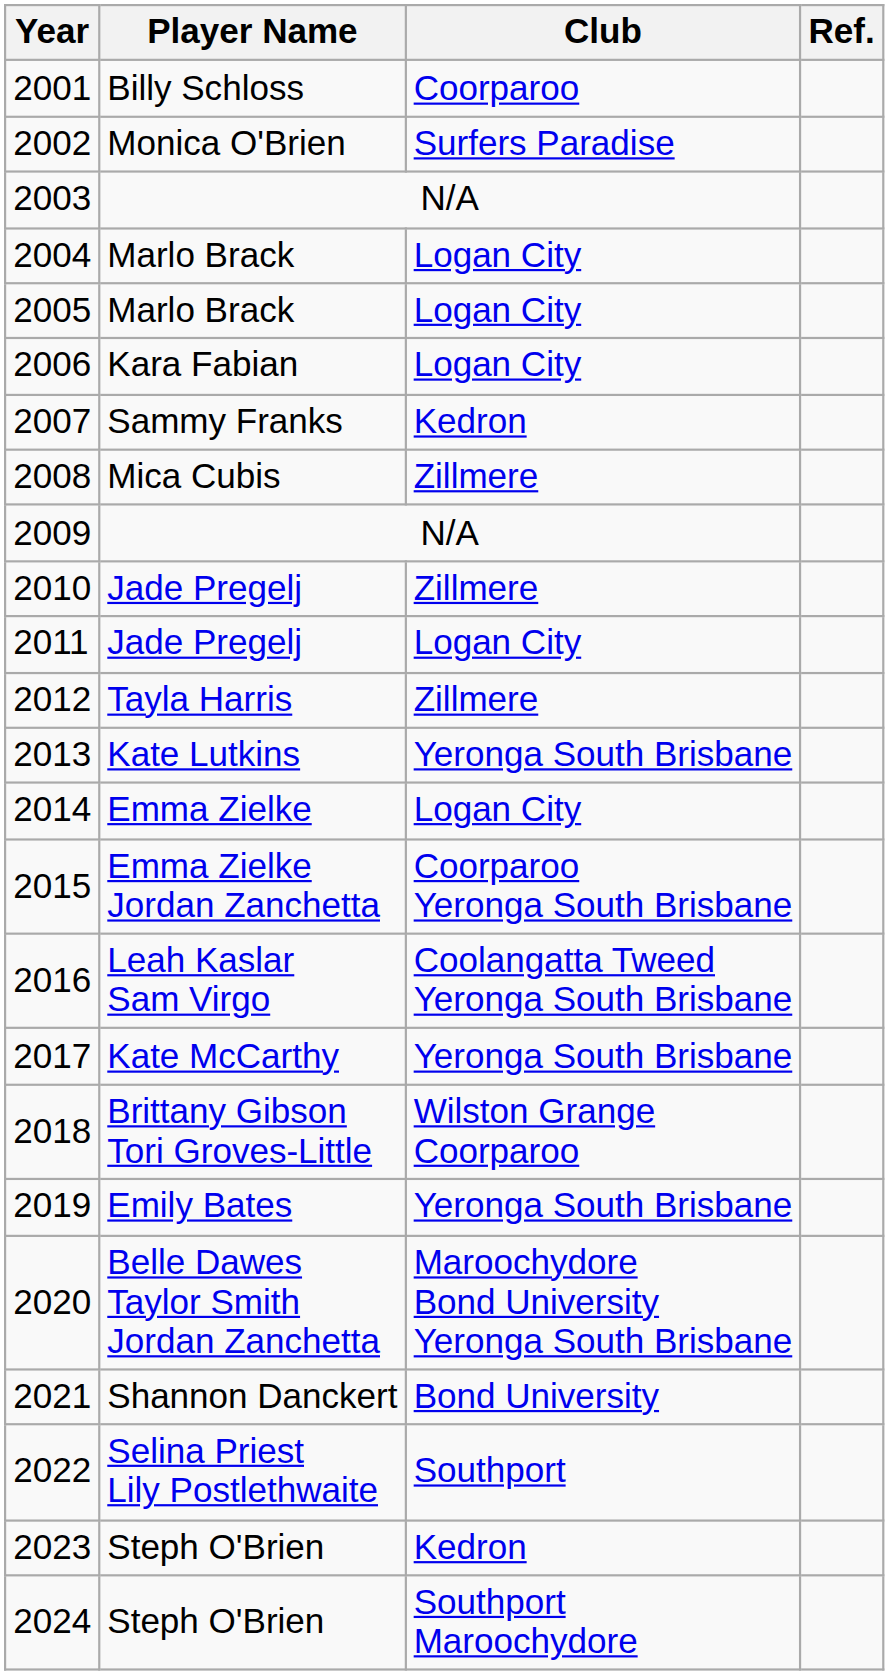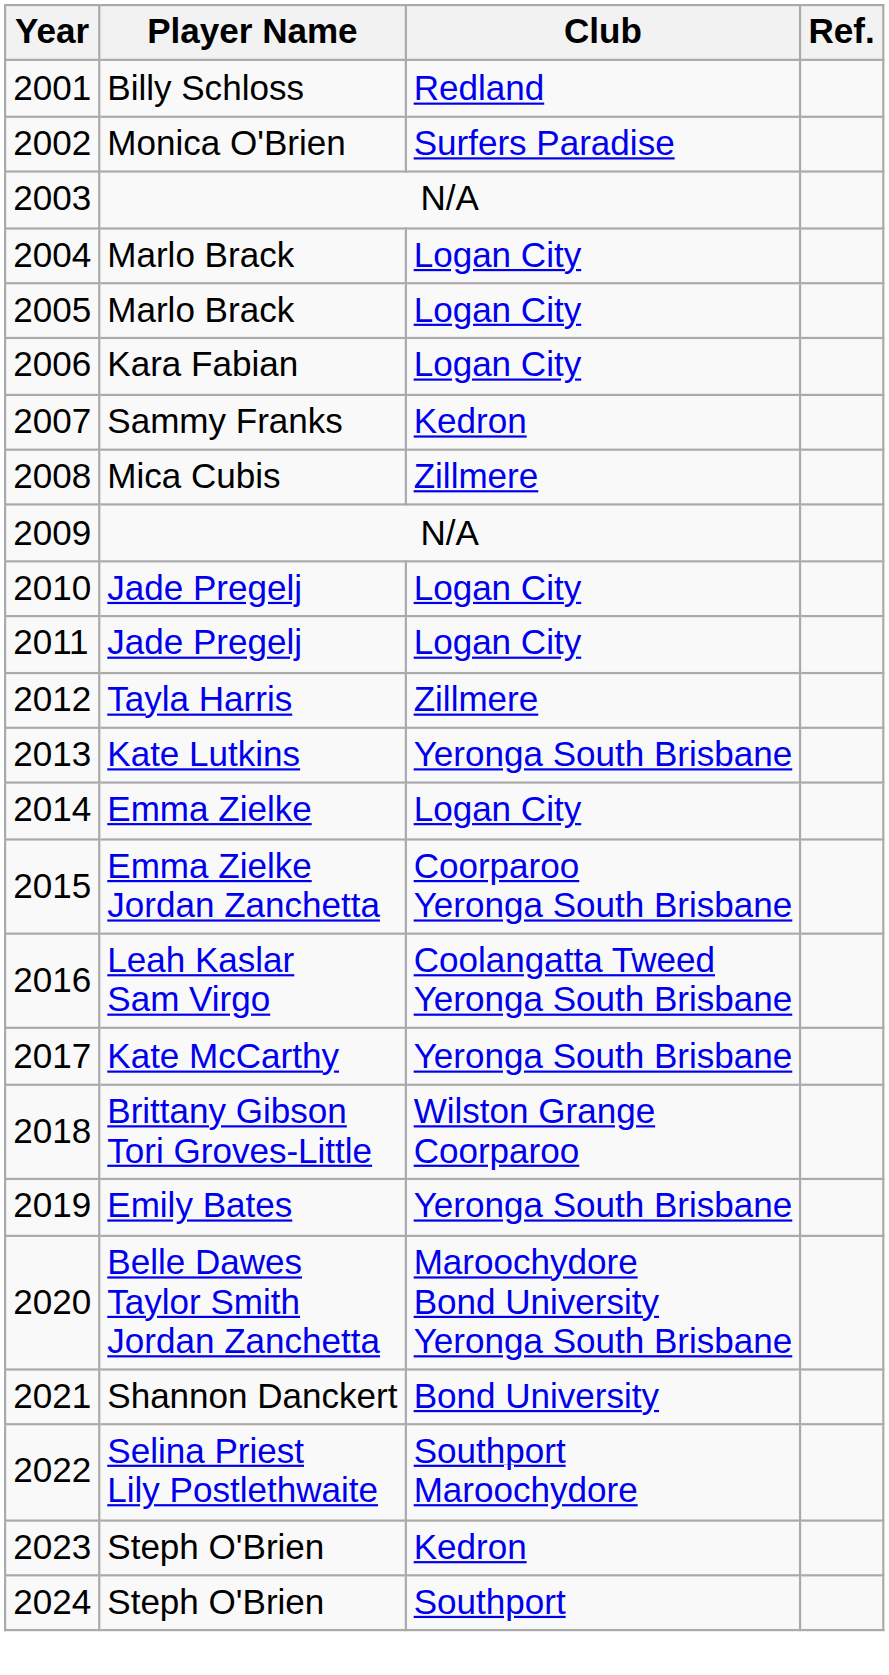(496, 87) Coorparoo -> (479, 87) Redland
(476, 587) Zillmere -> (497, 587) Logan City
(490, 1471) Southport -> (526, 1471) Southport Maroochydore
(526, 1622) Southport Maroochydore -> (490, 1602) Southport
